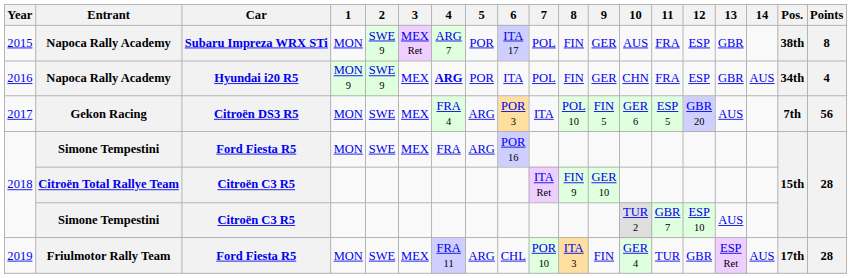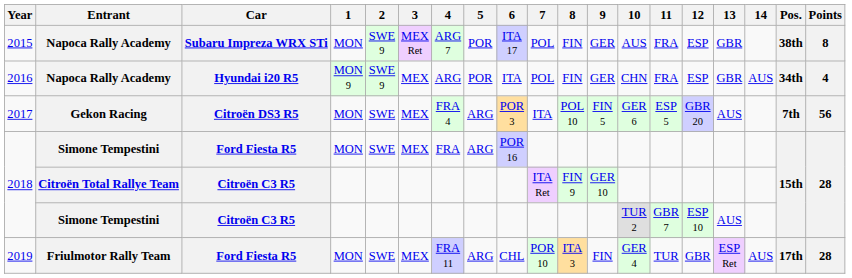(449, 78) bold -> (448, 78) normal
